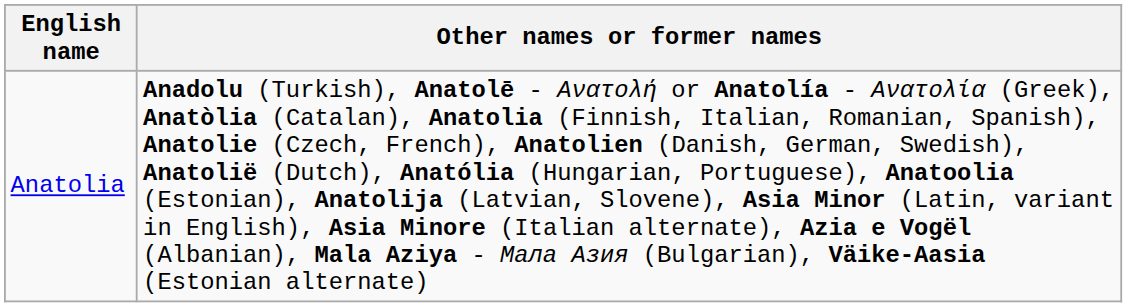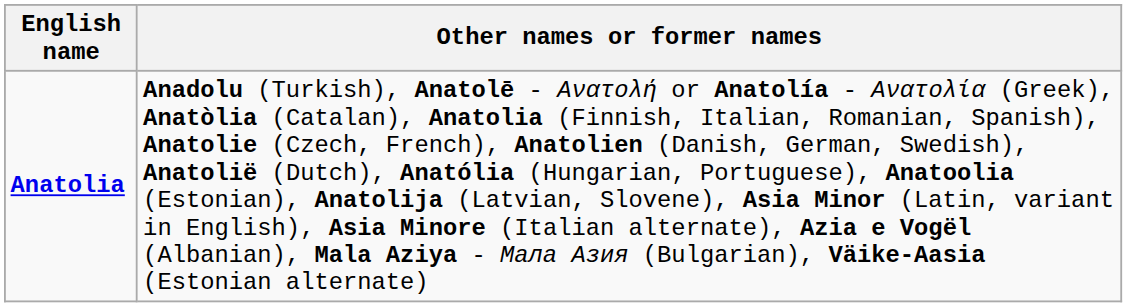(68, 187) normal -> (68, 187) bold
